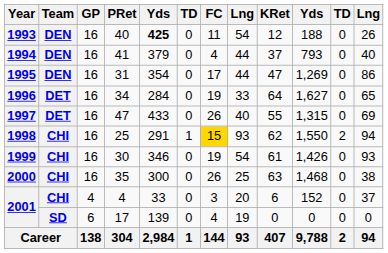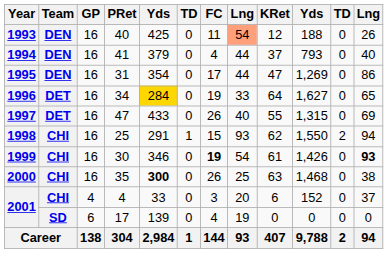(158, 34) bold -> (158, 34) normal
(242, 34) no background -> (242, 34) lightsalmon background
(158, 95) no background -> (158, 95) gold background
(214, 136) gold background -> (214, 136) no background
(214, 156) normal -> (214, 156) bold
(368, 156) normal -> (368, 156) bold
(158, 177) normal -> (158, 177) bold
